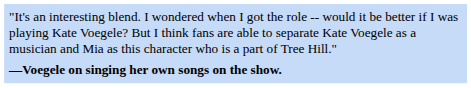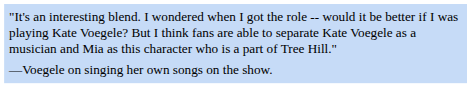(145, 70) bold -> (141, 70) normal
